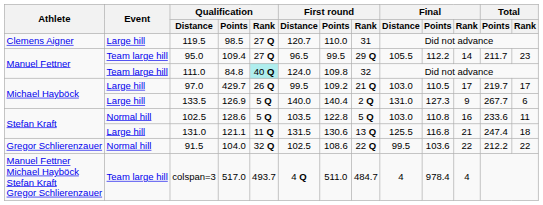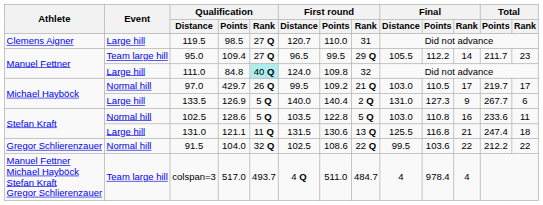(137, 71) Team large hill -> (126, 71) Large hill
(126, 86) Large hill -> (129, 86) Normal hill
